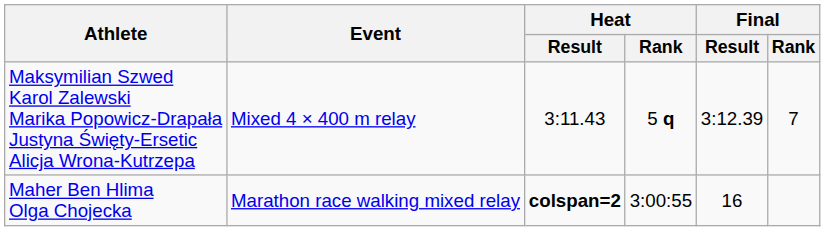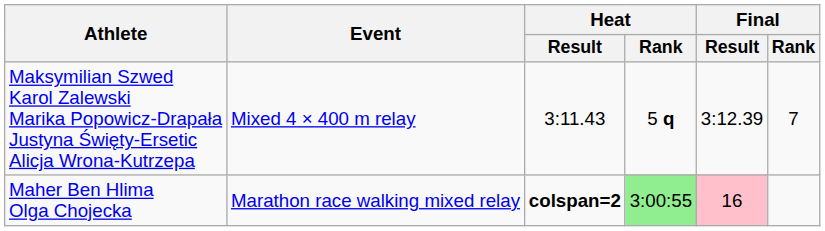(661, 200) no background -> (661, 200) lightgreen background
(732, 200) no background -> (732, 200) pink background
